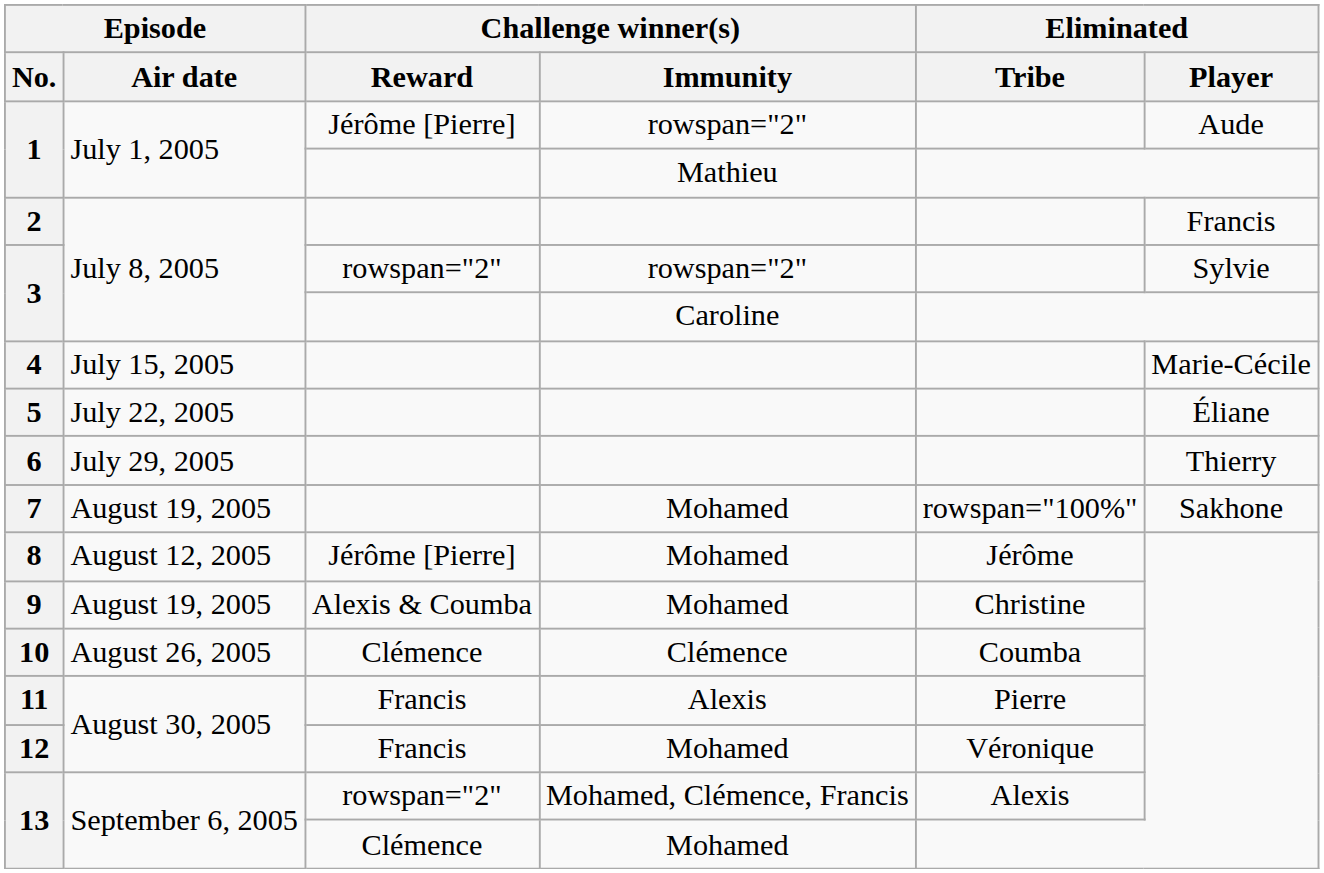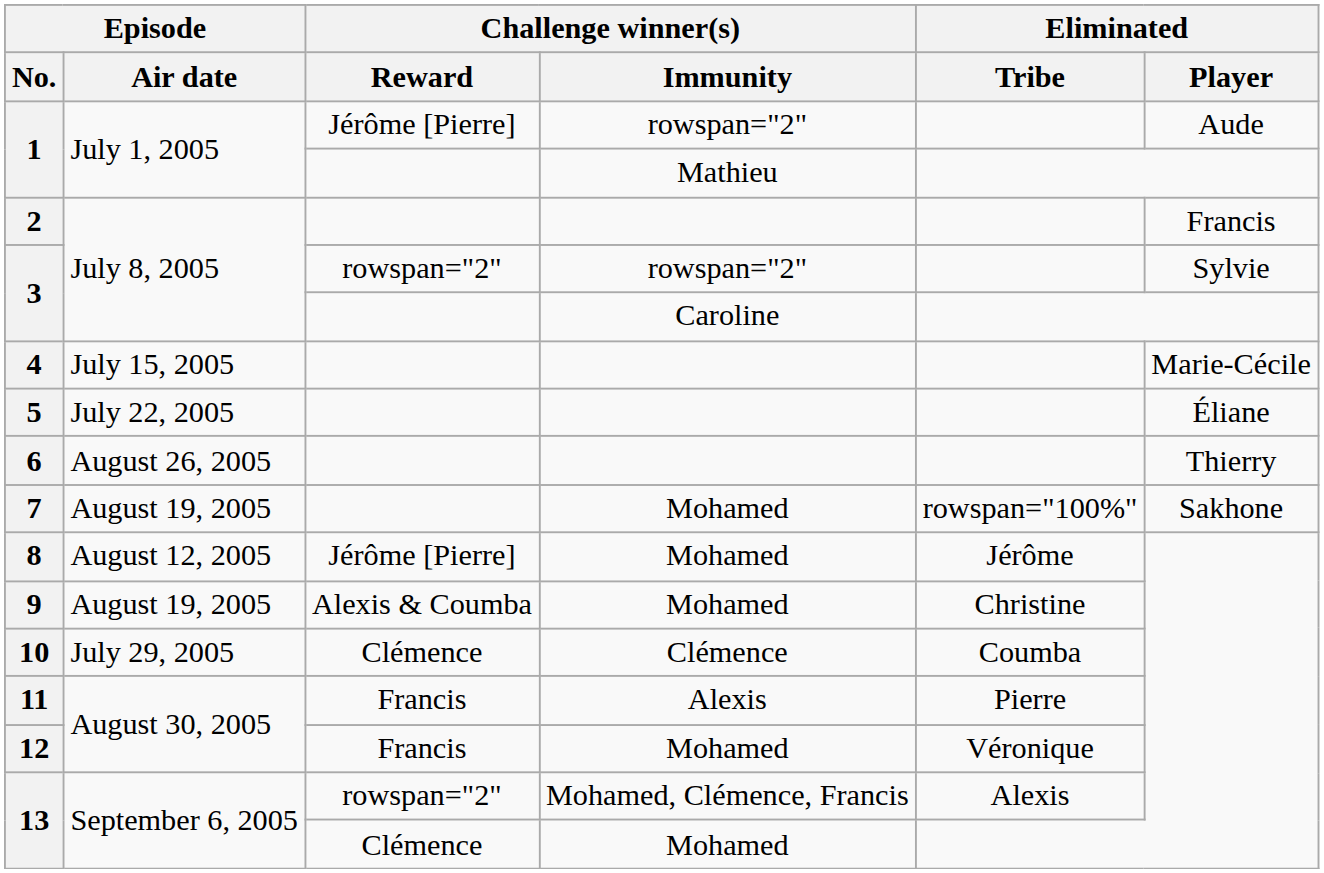(152, 460) July 29, 2005 -> (171, 460) August 26, 2005
(171, 651) August 26, 2005 -> (152, 651) July 29, 2005
